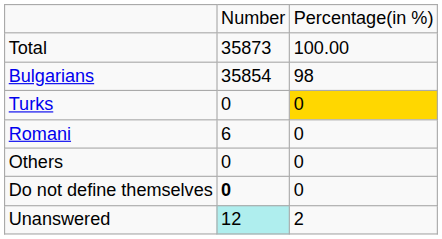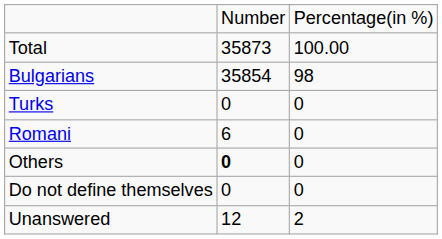(299, 104) gold background -> (299, 104) no background
(226, 162) normal -> (226, 162) bold
(226, 190) bold -> (226, 190) normal
(231, 219) paleturquoise background -> (231, 219) no background
